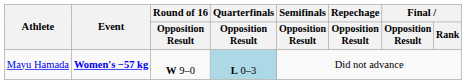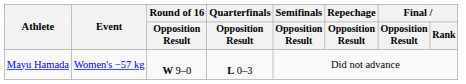(111, 65) bold -> (109, 65) normal
(244, 71) lightblue background -> (240, 71) no background
